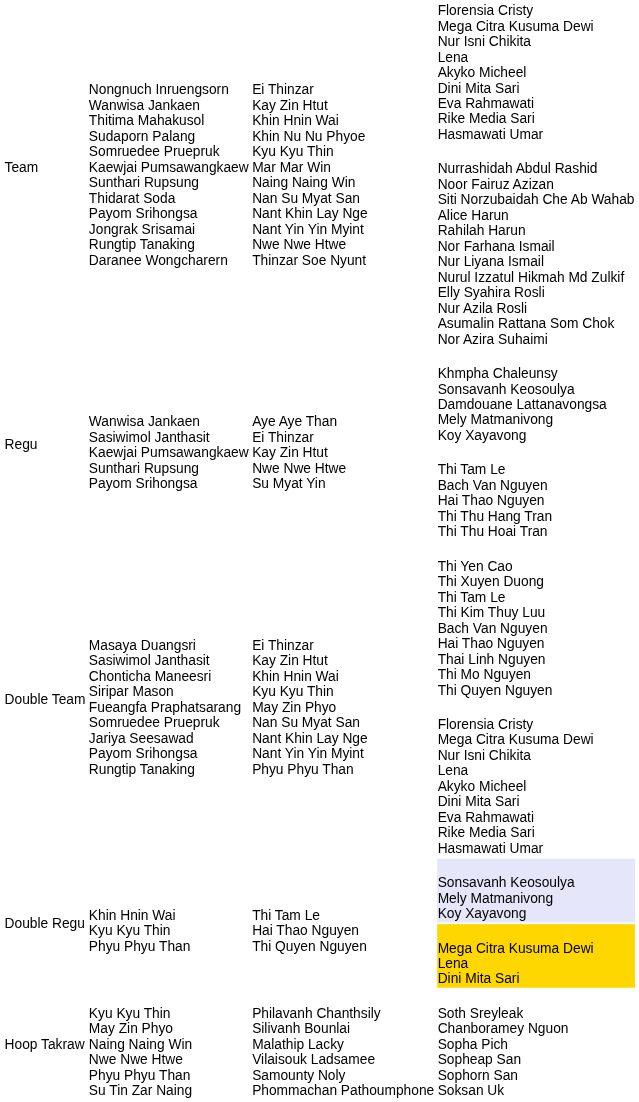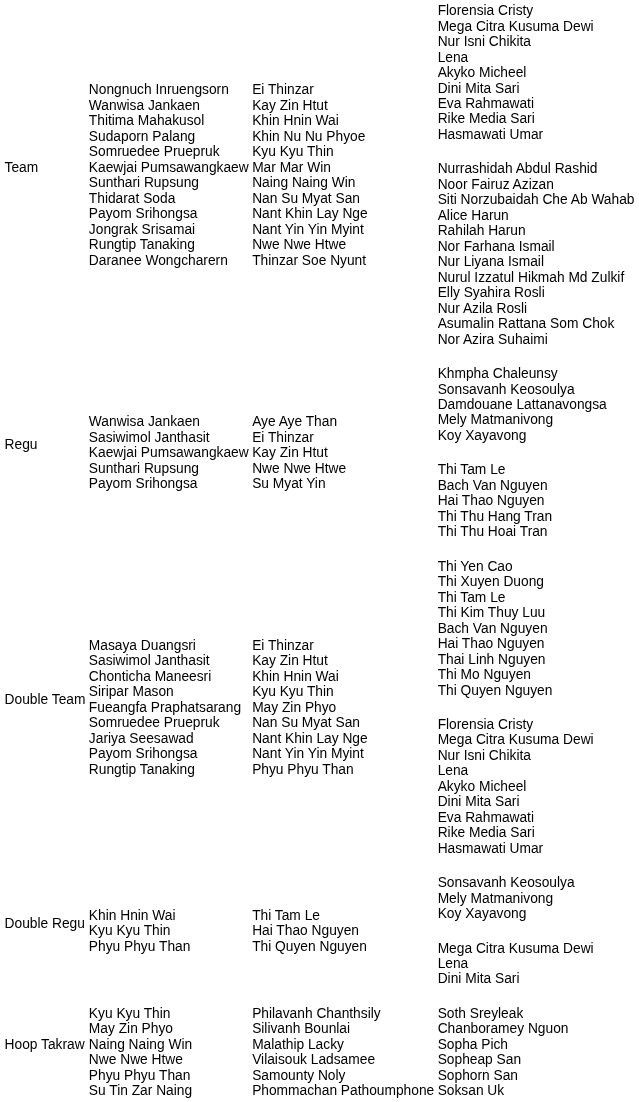(506, 898) lavender background -> (506, 898) no background
(516, 963) gold background -> (516, 963) no background
